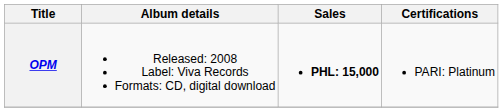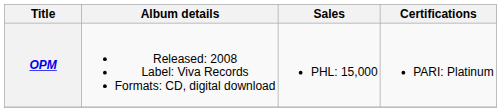(330, 72) bold -> (329, 72) normal
